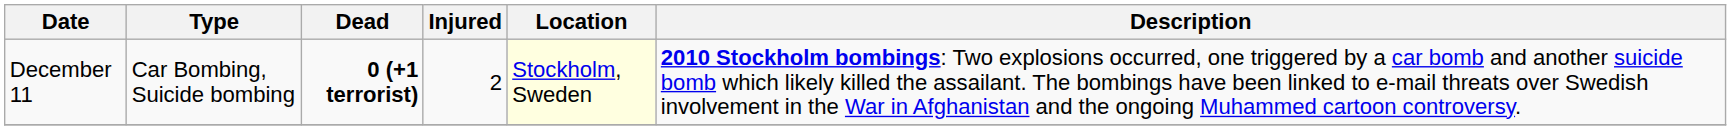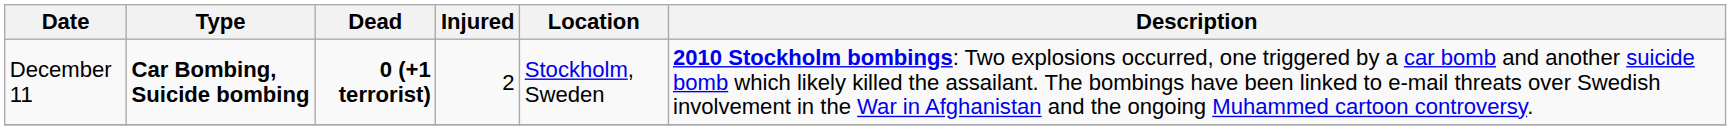(213, 81) normal -> (220, 81) bold
(567, 81) lightyellow background -> (579, 81) no background
